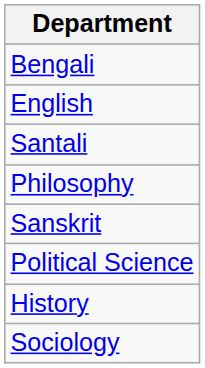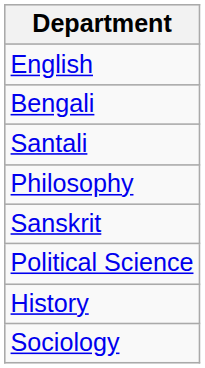(52, 64) Bengali -> (52, 64) English
(52, 104) English -> (52, 104) Bengali
